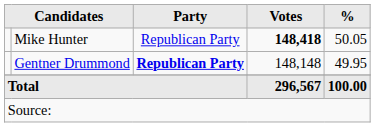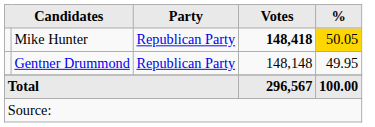(351, 40) no background -> (342, 40) gold background
(190, 63) bold -> (186, 63) normal
